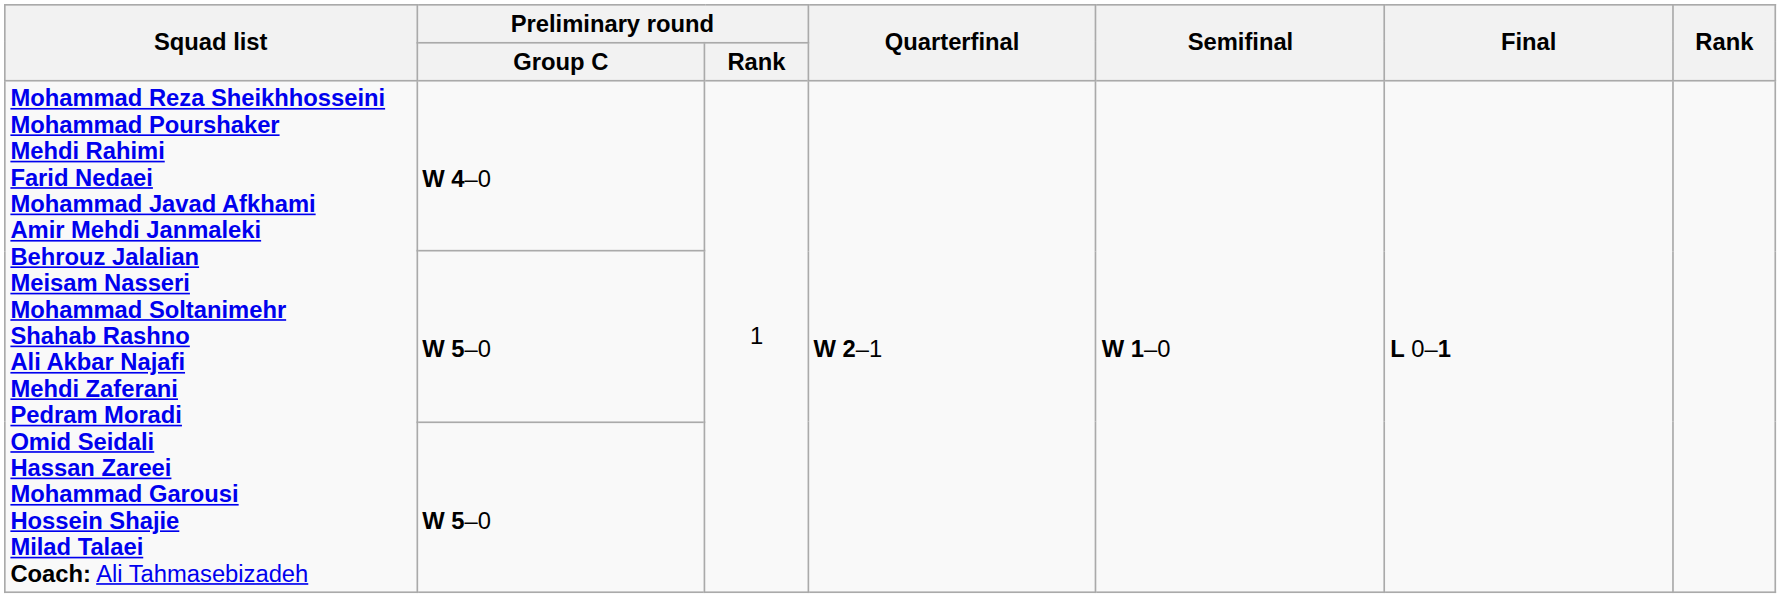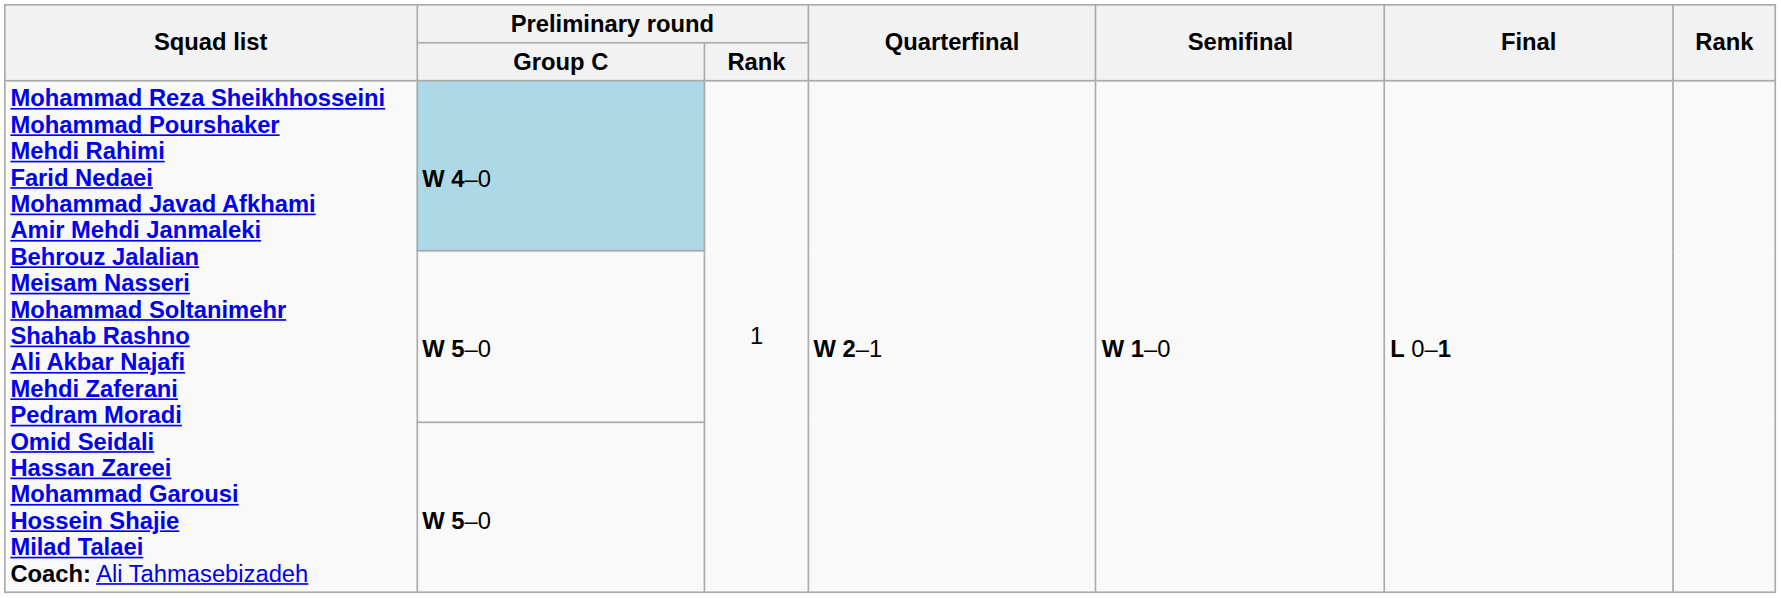(457, 179) no background -> (457, 179) lightblue background
